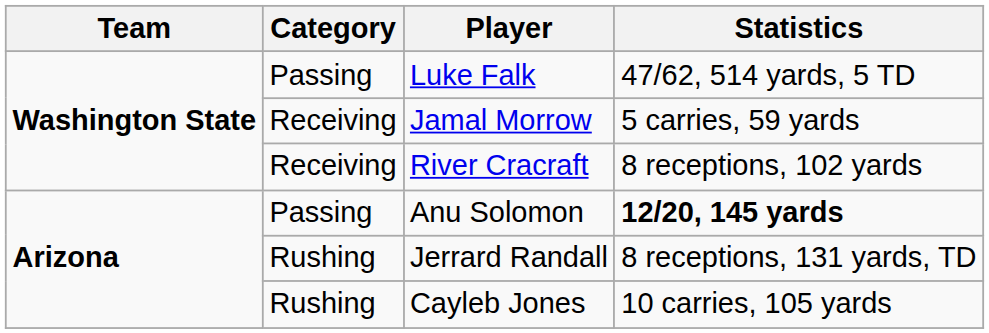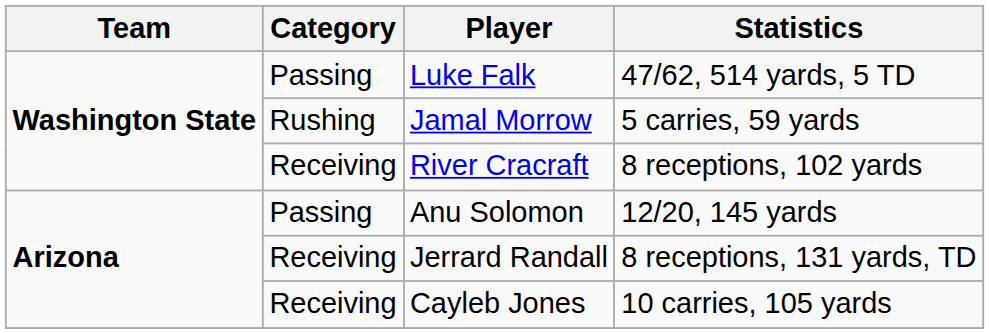(333, 120) Receiving -> (323, 120) Rushing
(732, 212) bold -> (729, 212) normal
(323, 258) Rushing -> (333, 258) Receiving
(323, 303) Rushing -> (333, 303) Receiving
